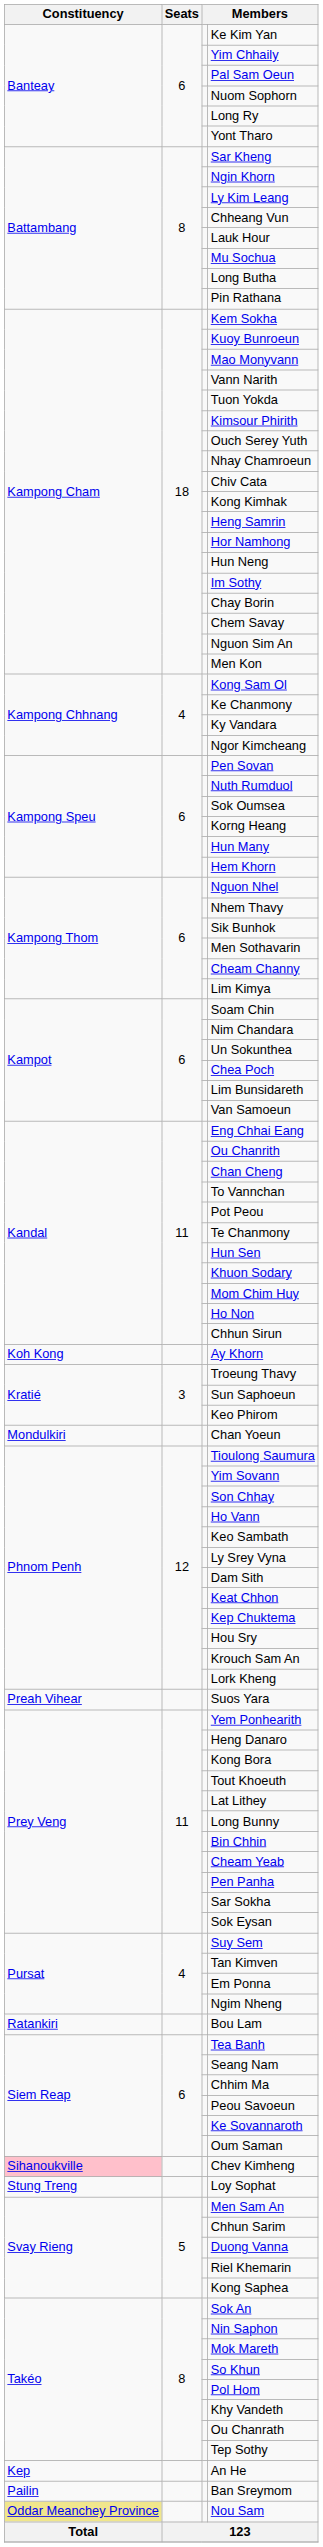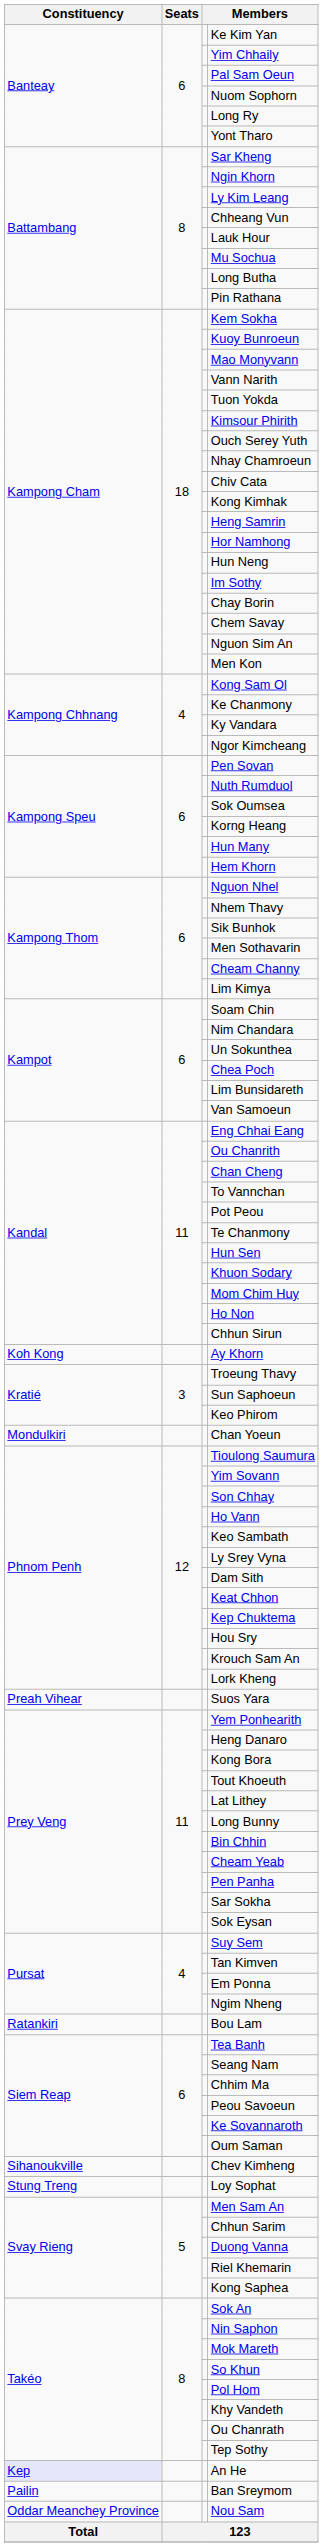(45, 2166) pink background -> (45, 2166) no background
(19, 2470) no background -> (19, 2470) lavender background
(83, 2511) khaki background -> (83, 2511) no background
